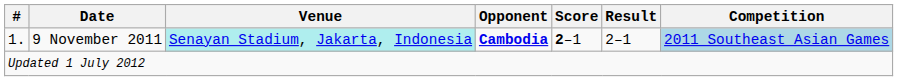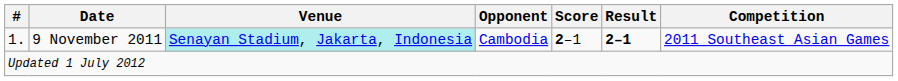(514, 40) bold -> (514, 40) normal
(618, 40) normal -> (618, 40) bold
(777, 40) lightblue background -> (777, 40) no background
